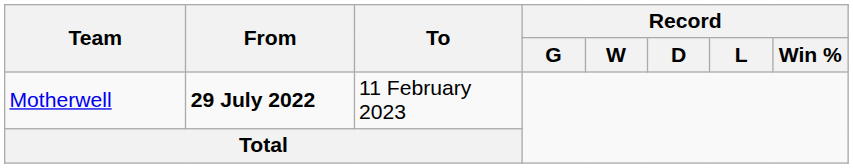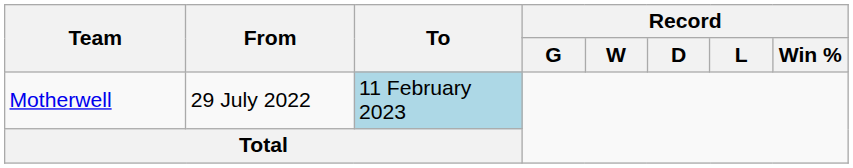(253, 100) bold -> (251, 100) normal
(415, 100) no background -> (415, 100) lightblue background
